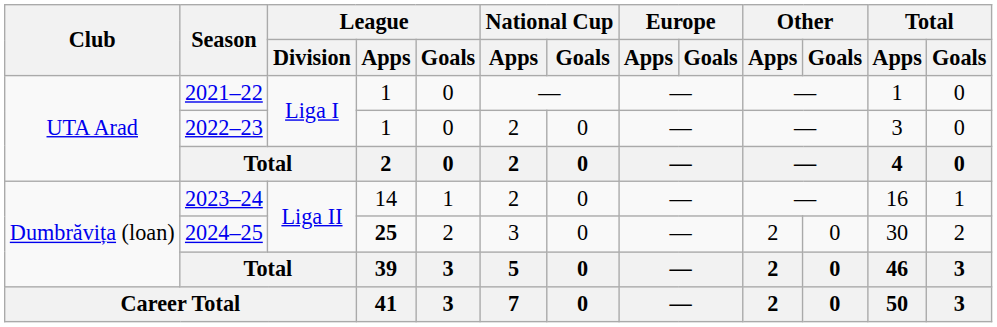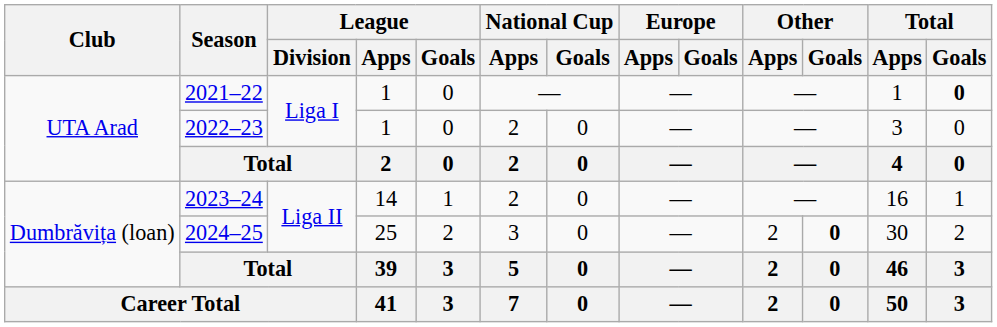(959, 92) normal -> (959, 92) bold
(386, 233) bold -> (386, 233) normal
(835, 233) normal -> (835, 233) bold
